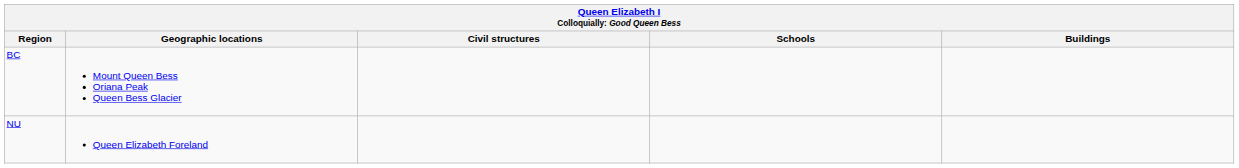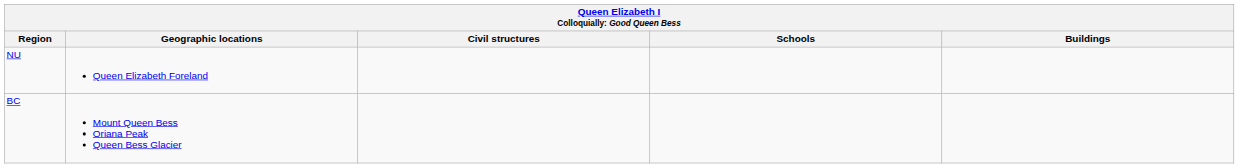rows swapped: (13, 54) <-> (14, 124)
